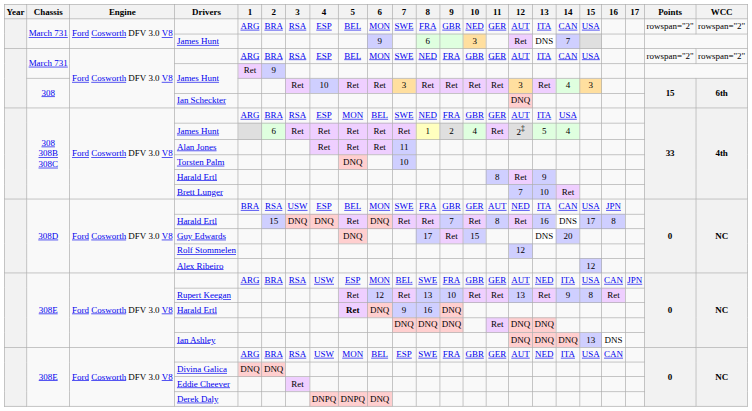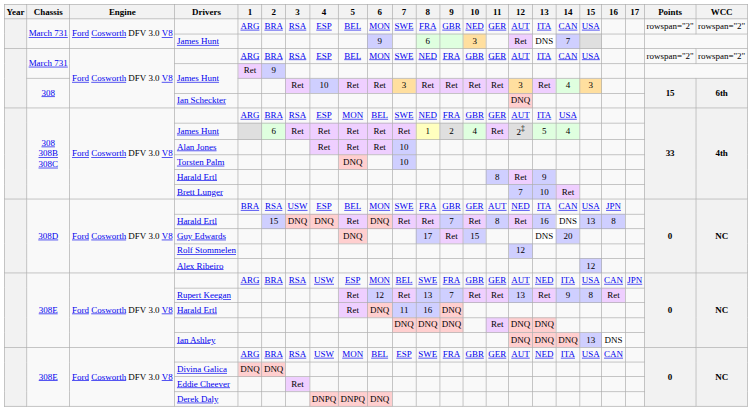(404, 147) 11 -> (404, 147) 10
(591, 221) 17 -> (591, 221) 13
(451, 295) 10 -> (451, 295) 7
(353, 310) bold -> (353, 310) normal
(404, 310) 9 -> (404, 310) 11
